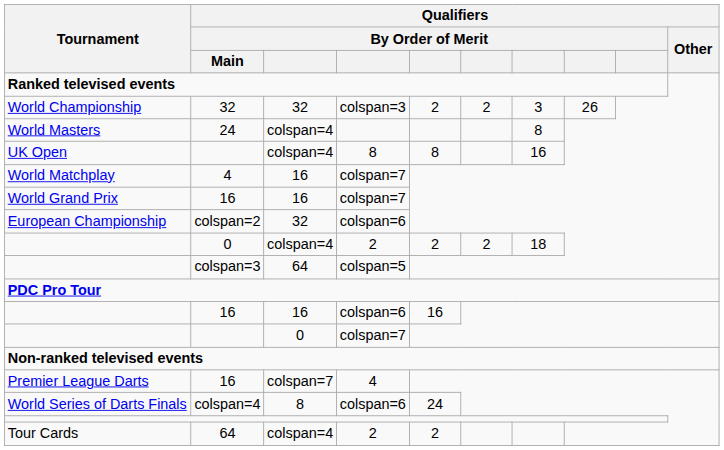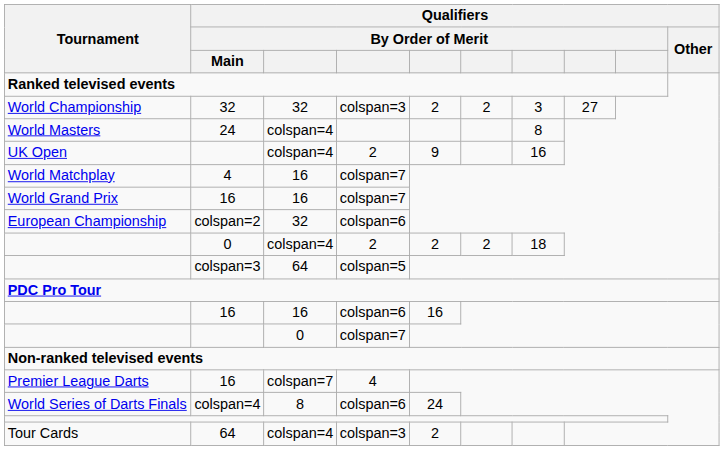(590, 107) 26 -> (590, 107) 27
(373, 152) 8 -> (373, 152) 2
(435, 152) 8 -> (435, 152) 9
(373, 433) 2 -> (373, 433) colspan=3
